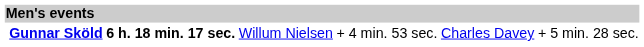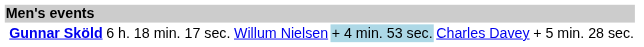(171, 33) bold -> (168, 33) normal
(387, 33) no background -> (382, 33) lightblue background
